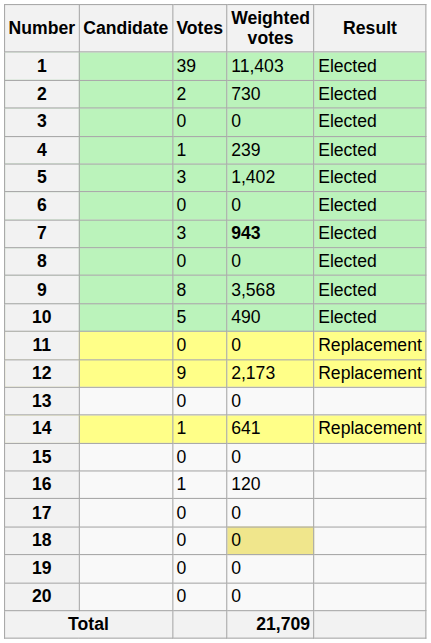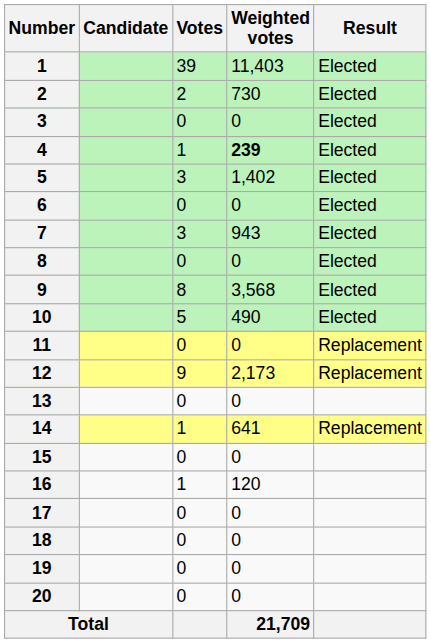(246, 149) normal -> (246, 149) bold
(246, 233) bold -> (246, 233) normal
(236, 540) khaki background -> (236, 540) no background
